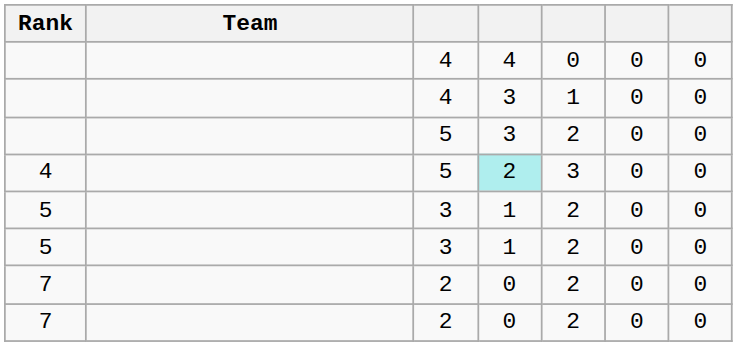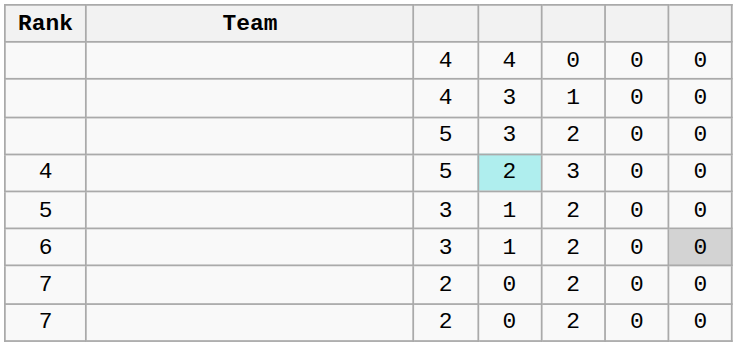(46, 247) 5 -> (46, 247) 6
(700, 247) no background -> (700, 247) lightgrey background
